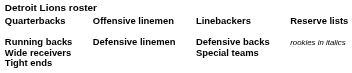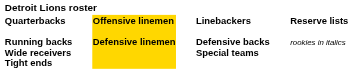(134, 31) no background -> (134, 31) gold background
